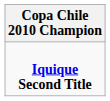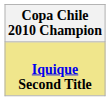(55, 76) no background -> (55, 76) khaki background
